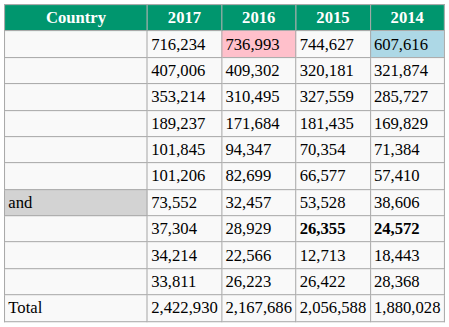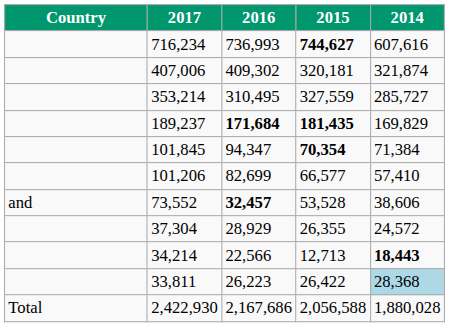(252, 44) pink background -> (252, 44) no background
(327, 44) normal -> (327, 44) bold
(401, 44) lightblue background -> (401, 44) no background
(252, 123) normal -> (252, 123) bold
(327, 123) normal -> (327, 123) bold
(323, 149) normal -> (323, 149) bold
(20, 202) lightgrey background -> (20, 202) no background
(248, 202) normal -> (248, 202) bold
(323, 228) bold -> (323, 228) normal
(397, 228) bold -> (397, 228) normal
(397, 255) normal -> (397, 255) bold
(397, 281) no background -> (397, 281) lightblue background
